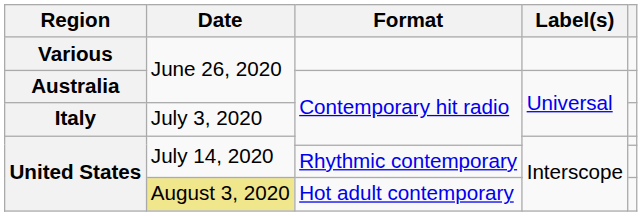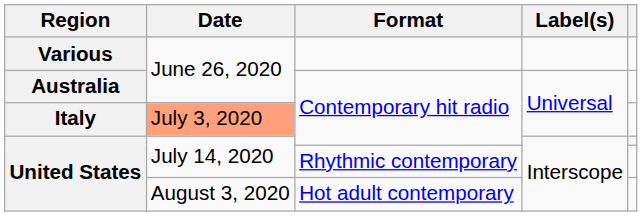(206, 119) no background -> (206, 119) lightsalmon background
(220, 194) khaki background -> (220, 194) no background
